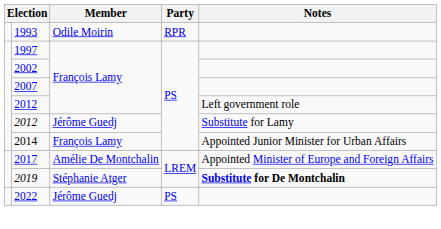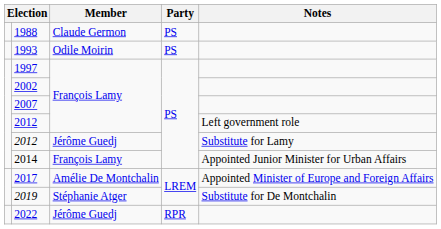+ row: (26, 31)
(175, 31) RPR -> (171, 50) PS
(273, 178) bold -> (269, 196) normal
(171, 196) PS -> (175, 214) RPR
